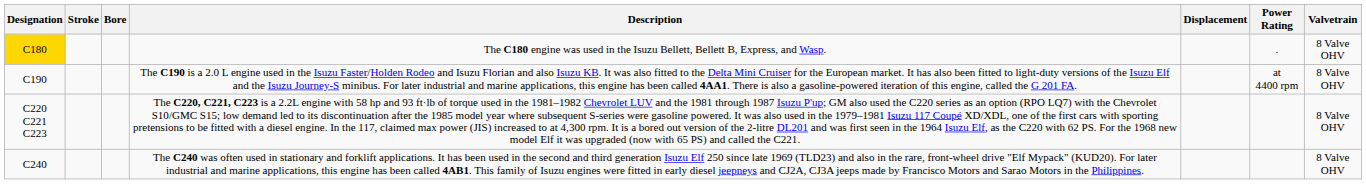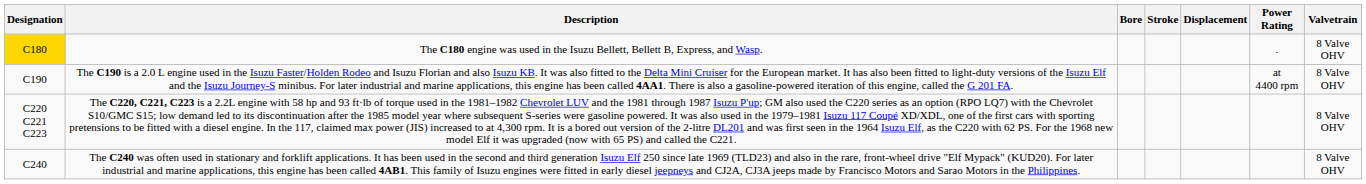columns swapped: (655, 19) <-> (83, 19)
